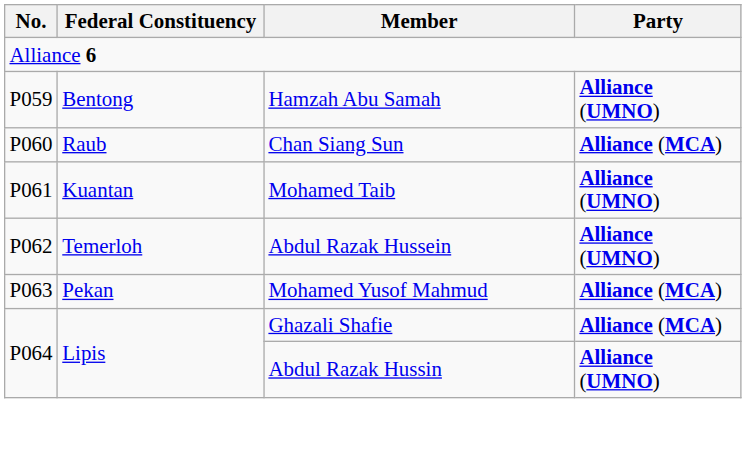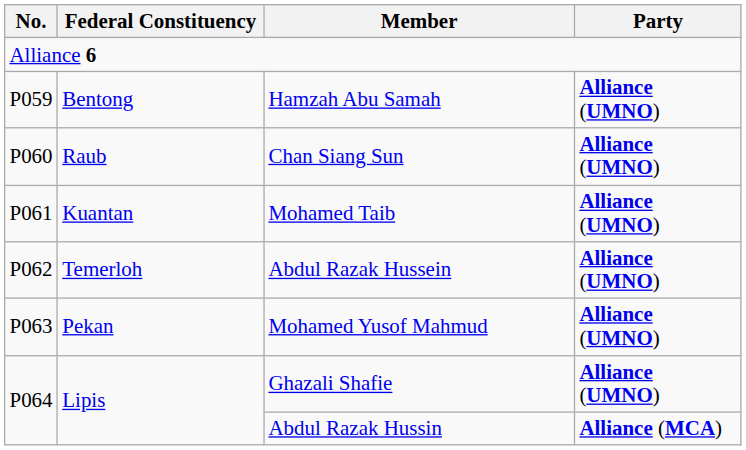(651, 144) Alliance (MCA) -> (620, 156) Alliance (UMNO)
(651, 291) Alliance (MCA) -> (620, 326) Alliance (UMNO)
(651, 324) Alliance (MCA) -> (620, 383) Alliance (UMNO)
(620, 369) Alliance (UMNO) -> (651, 428) Alliance (MCA)
